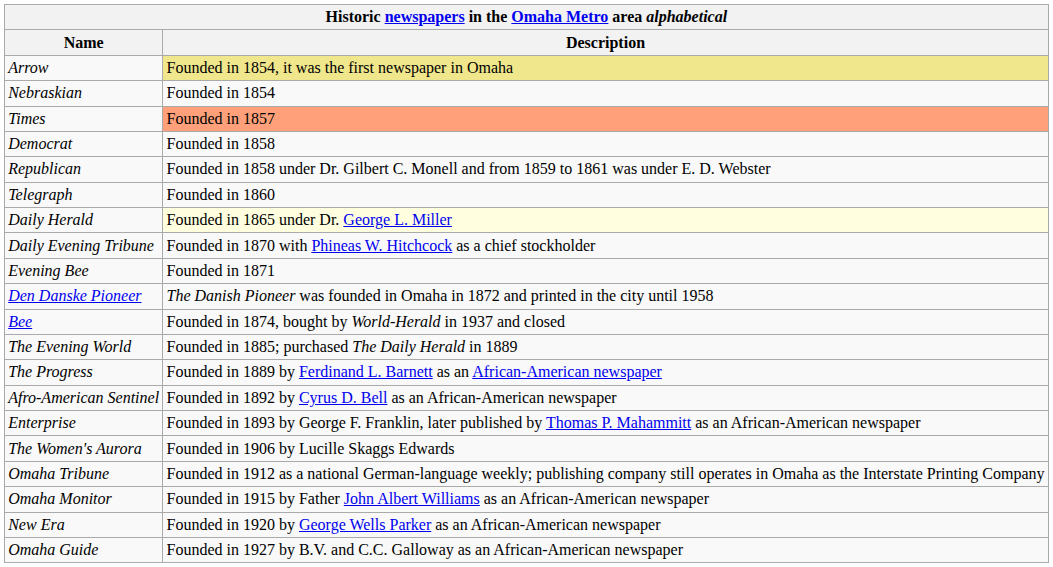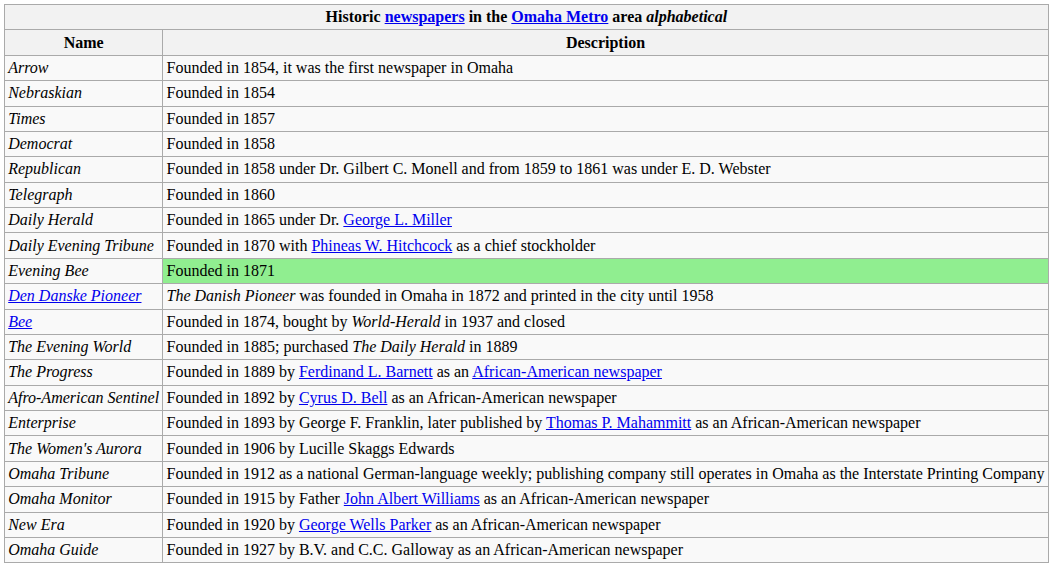(340, 67) khaki background -> (340, 67) no background
(221, 118) lightsalmon background -> (221, 118) no background
(309, 220) lightyellow background -> (309, 220) no background
(221, 270) no background -> (221, 270) lightgreen background
